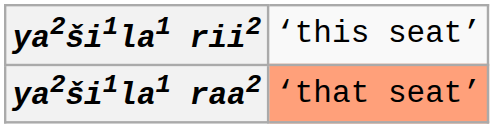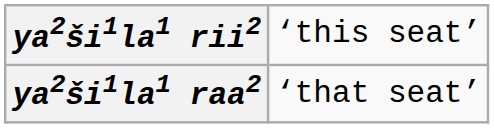(379, 93) lightsalmon background -> (379, 93) no background
